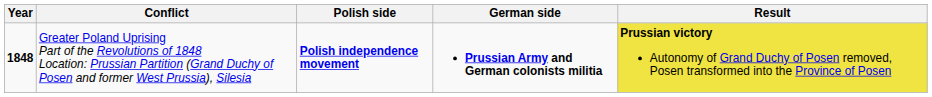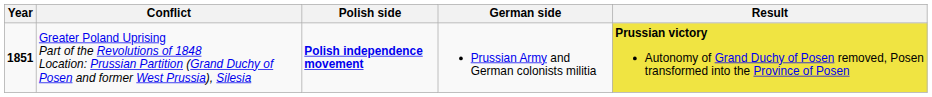(20, 57) 1848 -> (20, 57) 1851
(525, 64) bold -> (525, 64) normal
